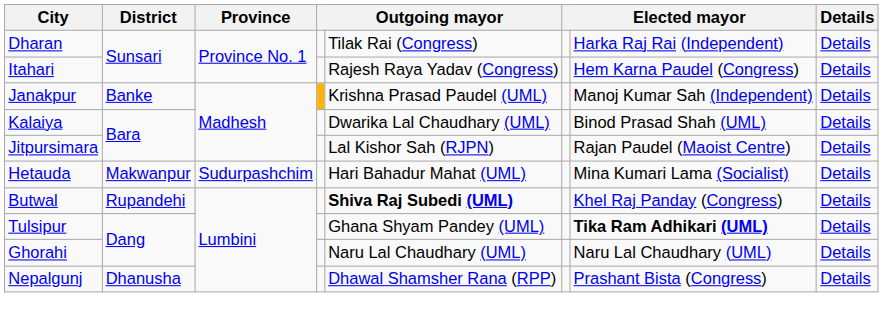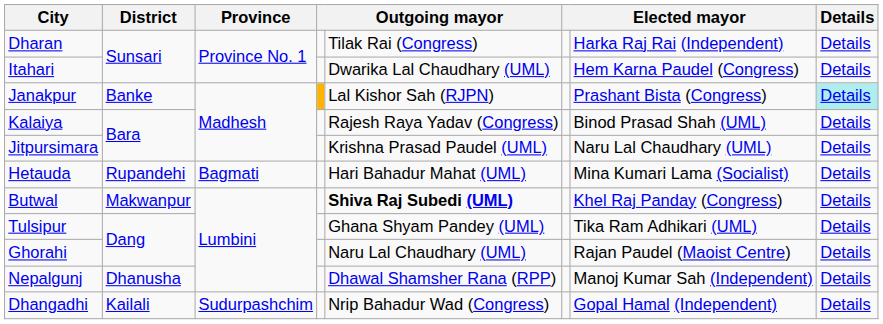(443, 69) Rajesh Raya Yadav (Congress) -> (439, 69) Dwarika Lal Chaudhary (UML)
(438, 95) Krishna Prasad Paudel (UML) -> (411, 95) Lal Kishor Sah (RJPN)
(693, 95) Manoj Kumar Sah (Independent) -> (670, 95) Prashant Bista (Congress)
(845, 95) no background -> (845, 95) paleturquoise background
(439, 122) Dwarika Lal Chaudhary (UML) -> (443, 122) Rajesh Raya Yadav (Congress)
(411, 148) Lal Kishor Sah (RJPN) -> (438, 148) Krishna Prasad Paudel (UML)
(682, 148) Rajan Paudel (Maoist Centre) -> (672, 148) Naru Lal Chaudhary (UML)
(148, 174) Makwanpur -> (146, 174) Rupandehi
(256, 174) Sudurpashchim -> (229, 174) Bagmati
(146, 200) Rupandehi -> (148, 200) Makwanpur
(671, 226) bold -> (665, 226) normal
(672, 252) Naru Lal Chaudhary (UML) -> (682, 252) Rajan Paudel (Maoist Centre)
(670, 278) Prashant Bista (Congress) -> (693, 278) Manoj Kumar Sah (Independent)
+ row: (48, 305)
